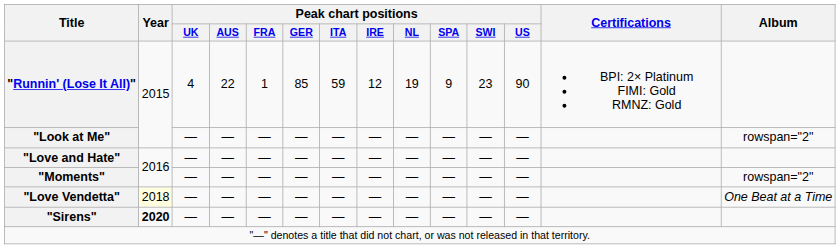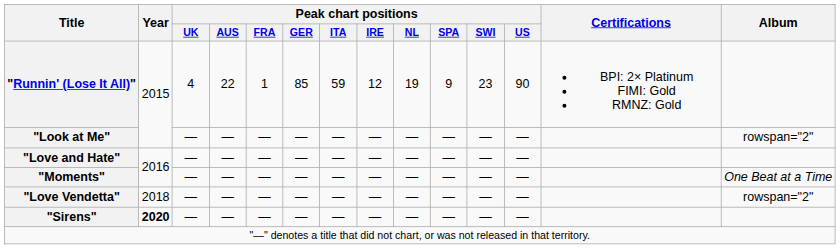(778, 177) rowspan="2" -> (778, 177) One Beat at a Time
(156, 197) lightyellow background -> (156, 197) no background
(778, 197) One Beat at a Time -> (778, 197) rowspan="2"
